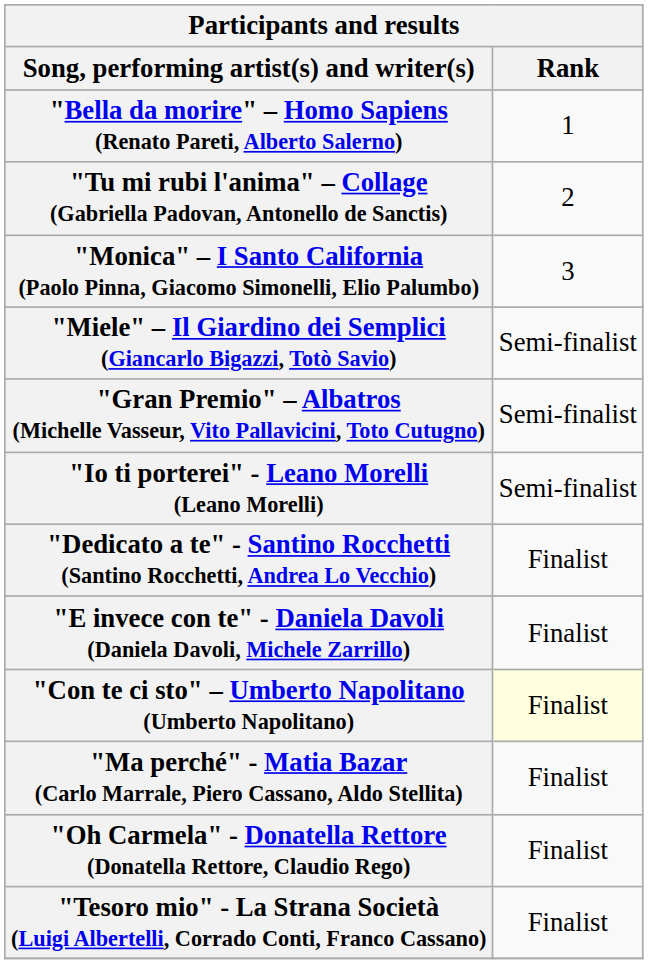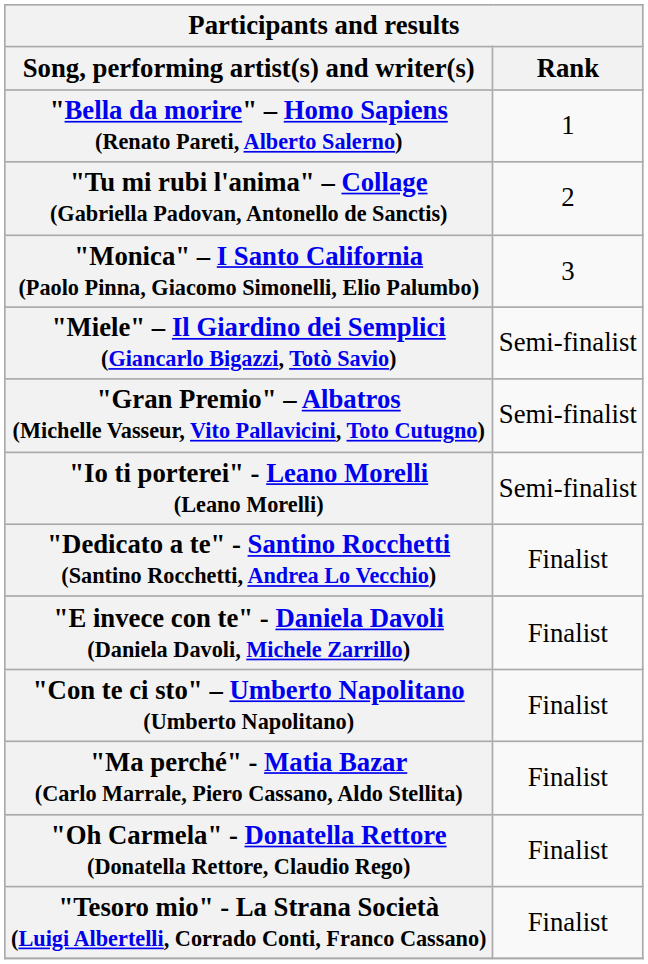(568, 704) lightyellow background -> (568, 704) no background
